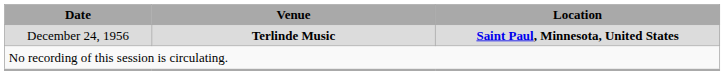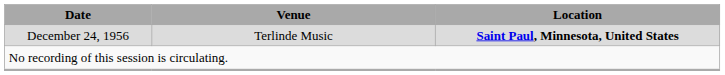(294, 35) bold -> (294, 35) normal
